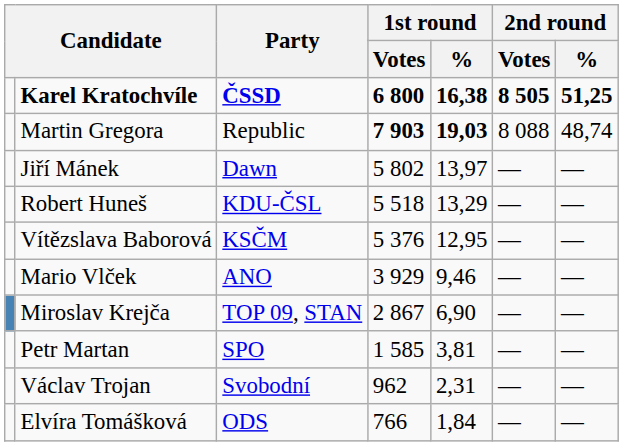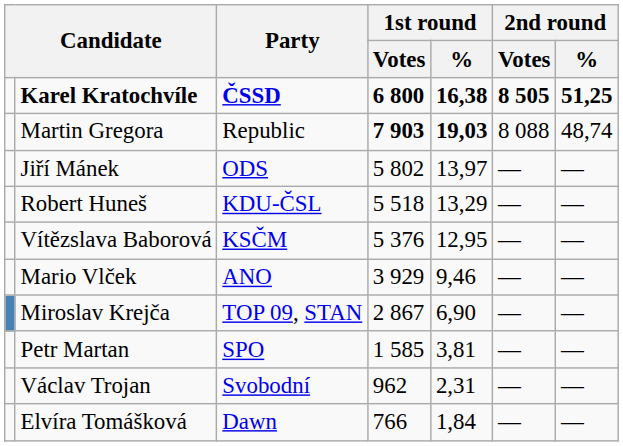(250, 167) Dawn -> (245, 167) ODS
(245, 421) ODS -> (250, 421) Dawn
